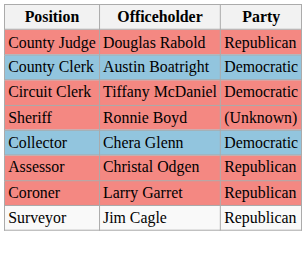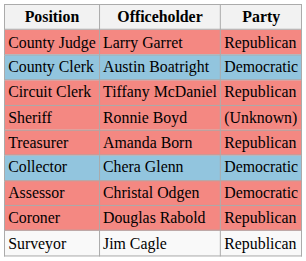(154, 42) Douglas Rabold -> (143, 42) Larry Garret
(261, 92) Democratic -> (260, 92) Republican
+ row: (38, 142)
(260, 167) Republican -> (261, 192) Democratic
(143, 192) Larry Garret -> (154, 218) Douglas Rabold
